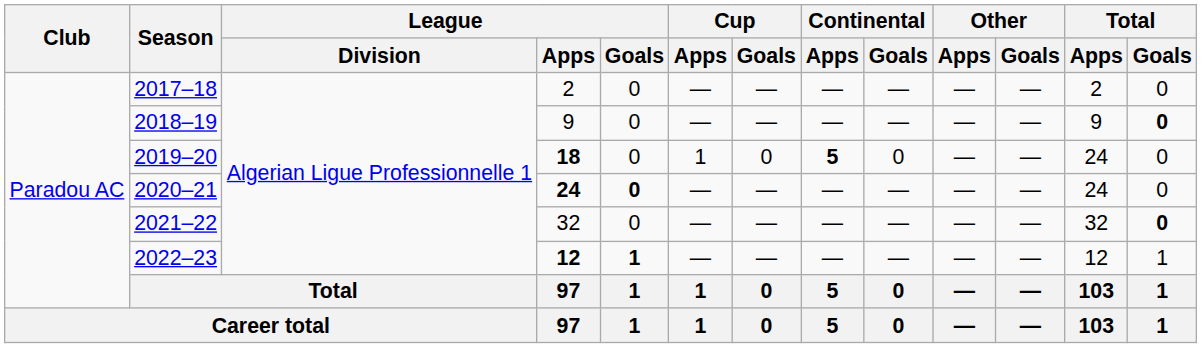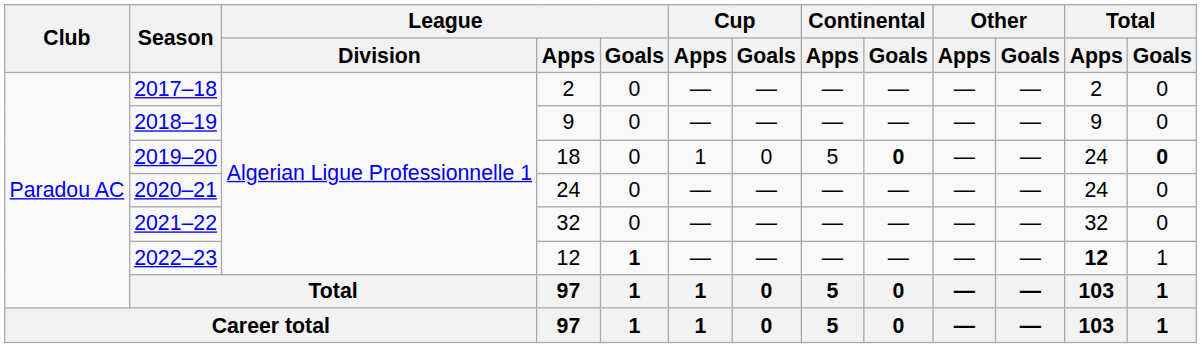(1162, 122) bold -> (1162, 122) normal
(568, 156) bold -> (568, 156) normal
(832, 156) bold -> (832, 156) normal
(898, 156) normal -> (898, 156) bold
(1162, 156) normal -> (1162, 156) bold
(568, 190) bold -> (568, 190) normal
(634, 190) bold -> (634, 190) normal
(1162, 223) bold -> (1162, 223) normal
(568, 257) bold -> (568, 257) normal
(1096, 257) normal -> (1096, 257) bold
